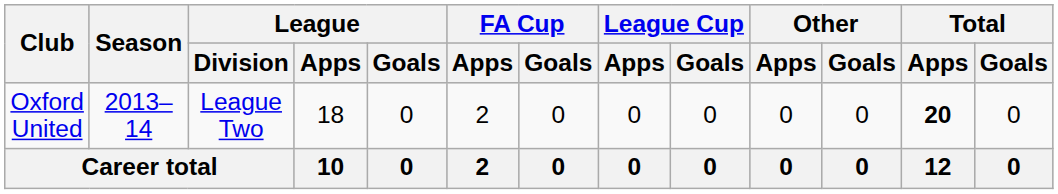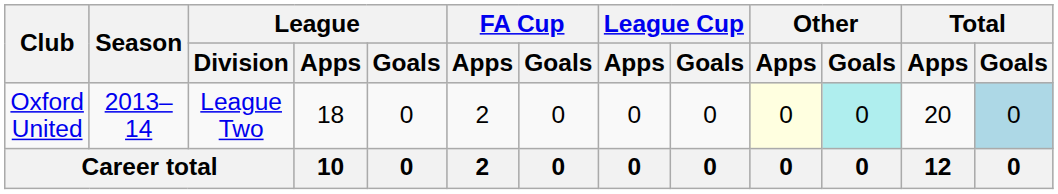(786, 115) no background -> (786, 115) lightyellow background
(862, 115) no background -> (862, 115) paleturquoise background
(938, 115) bold -> (938, 115) normal
(1014, 115) no background -> (1014, 115) lightblue background
